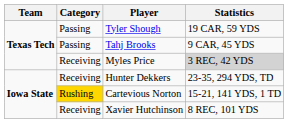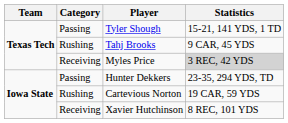(224, 29) 19 CAR, 59 YDS -> (234, 29) 15-21, 141 YDS, 1 TD
(75, 45) Passing -> (76, 45) Rushing
(80, 77) Receiving -> (75, 77) Passing
(76, 94) gold background -> (76, 94) no background
(234, 94) 15-21, 141 YDS, 1 TD -> (224, 94) 19 CAR, 59 YDS
